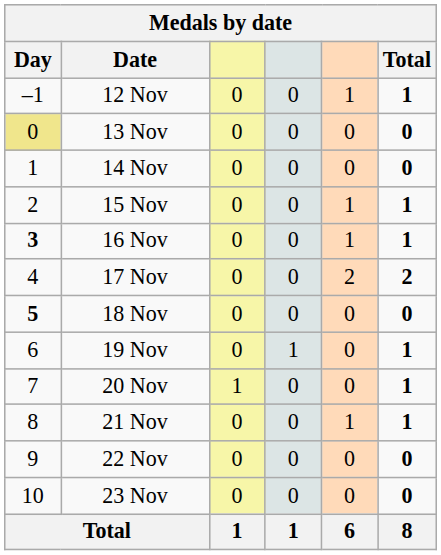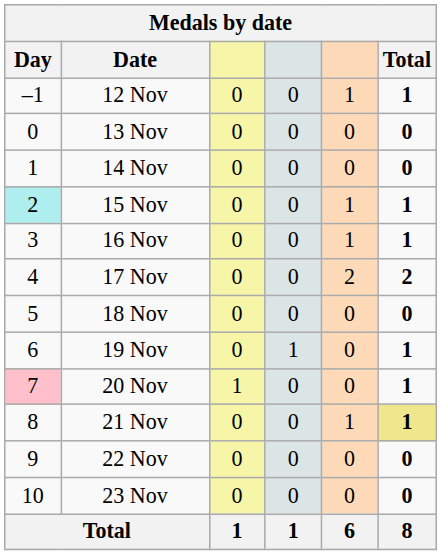(33, 132) khaki background -> (33, 132) no background
(33, 204) no background -> (33, 204) paleturquoise background
(33, 241) bold -> (33, 241) normal
(33, 313) bold -> (33, 313) normal
(33, 386) no background -> (33, 386) pink background
(407, 422) no background -> (407, 422) khaki background
